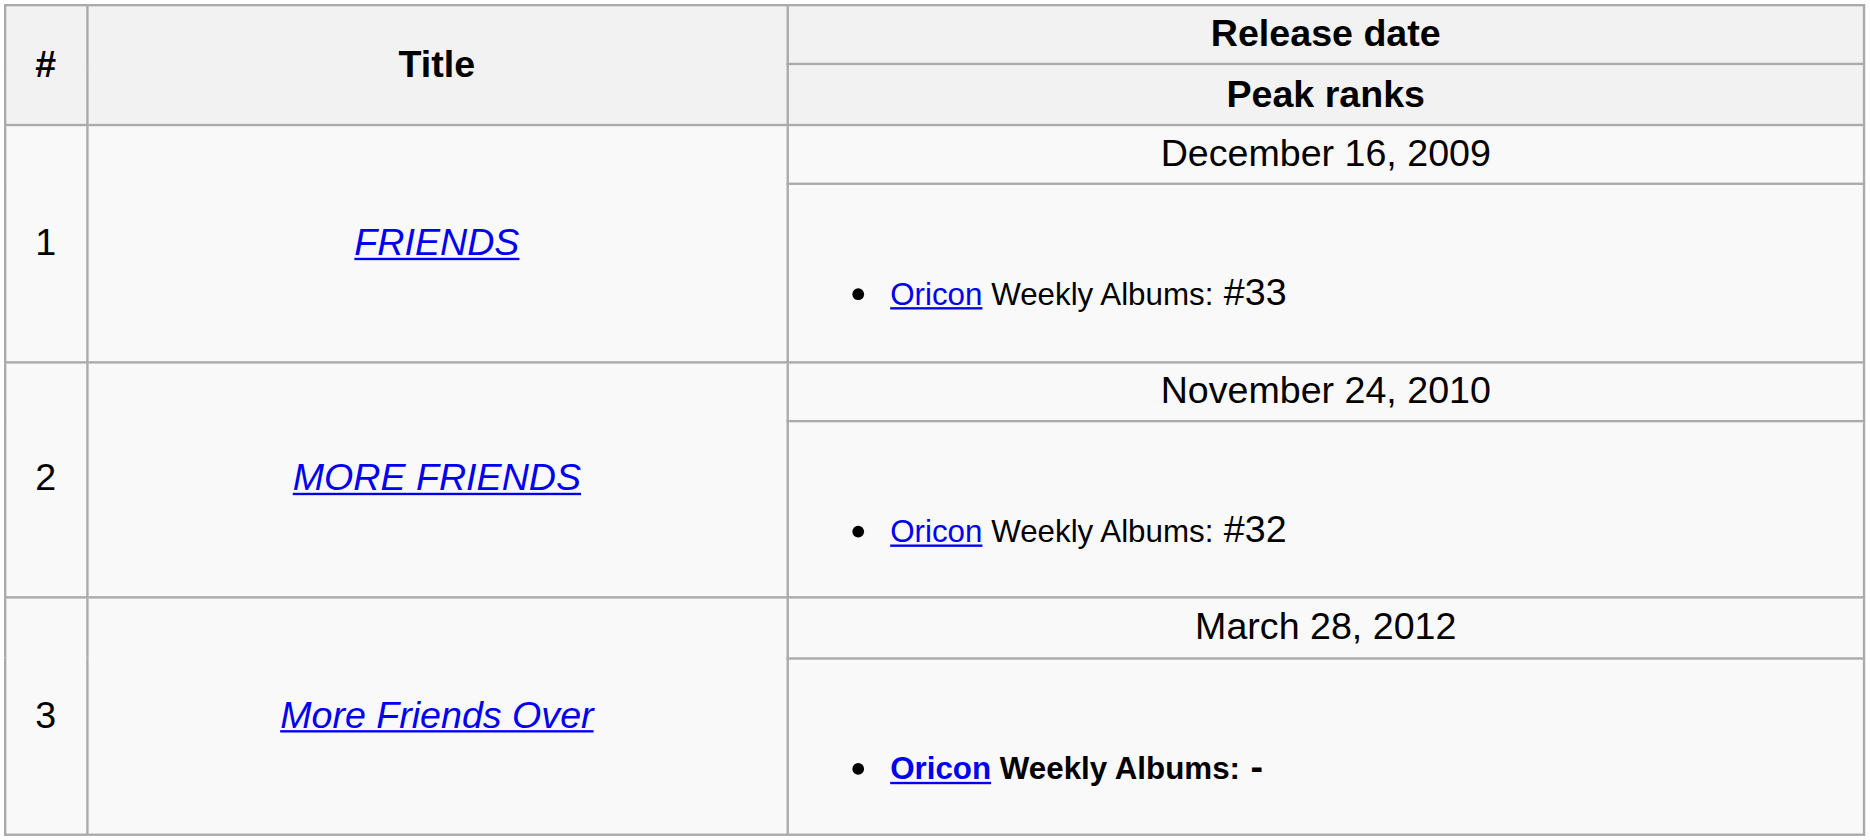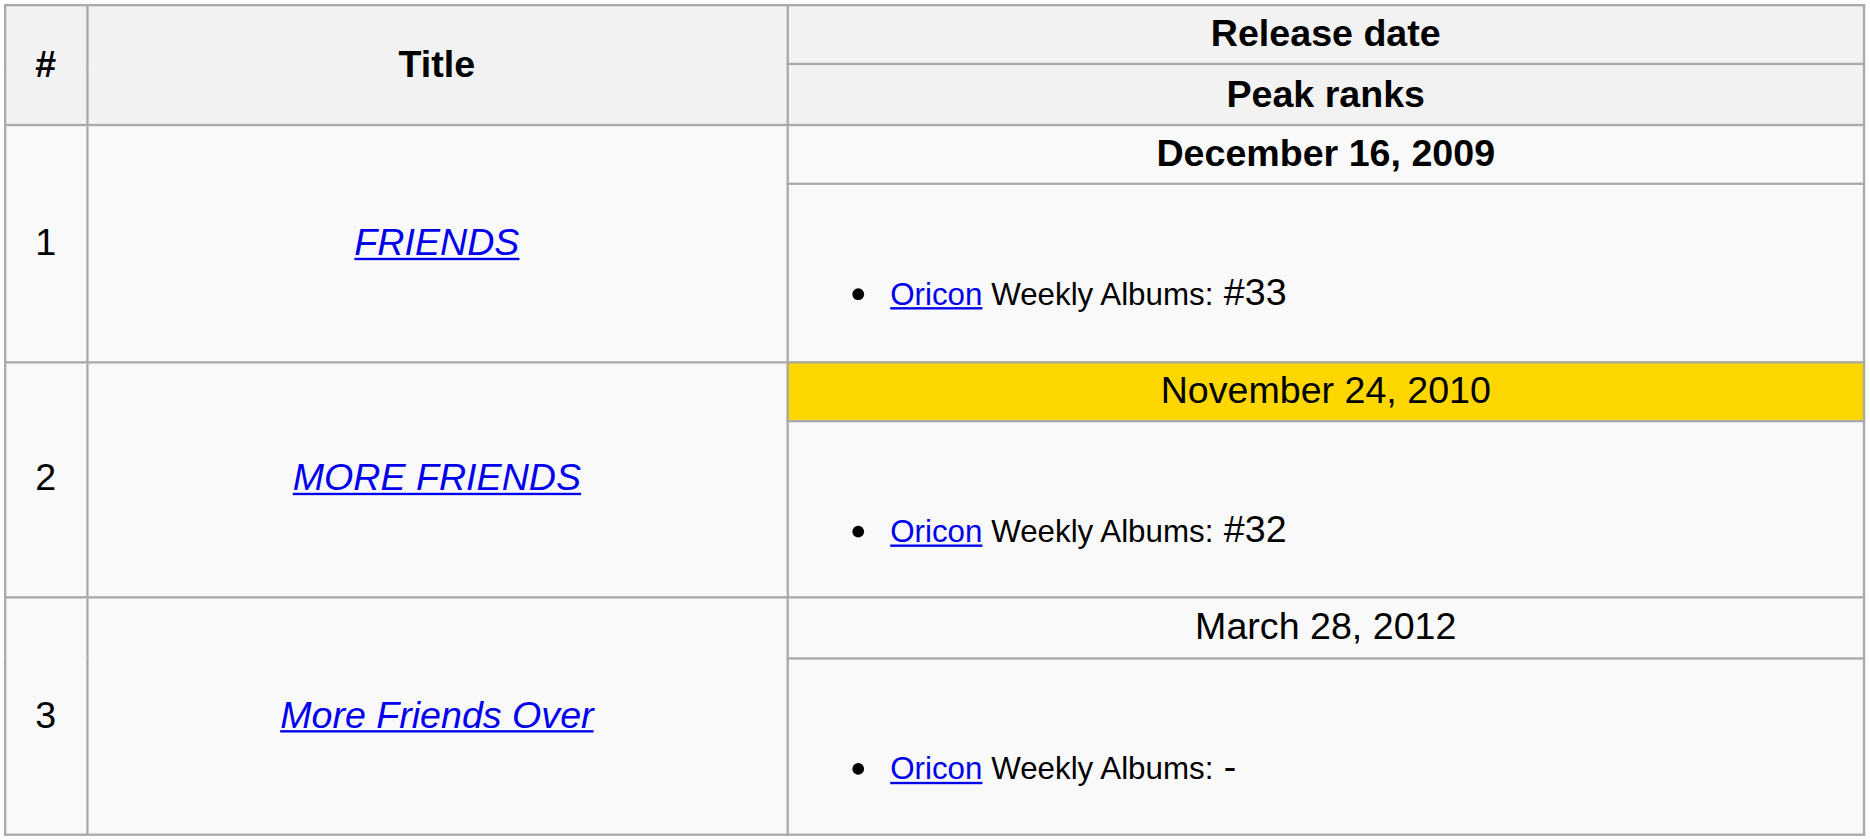(1326, 153) normal -> (1326, 153) bold
(1326, 390) no background -> (1326, 390) gold background
(1326, 767) bold -> (1326, 767) normal
